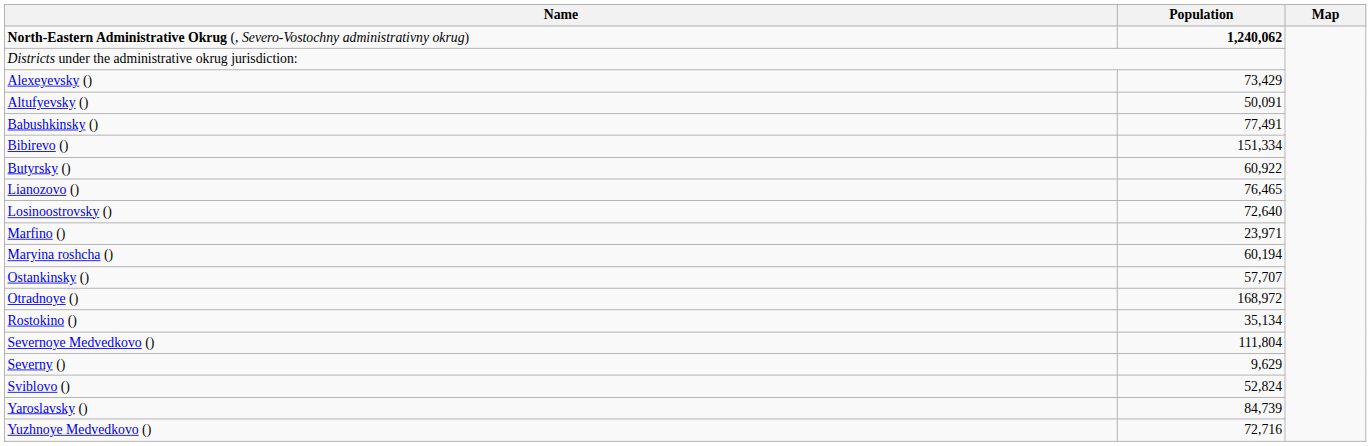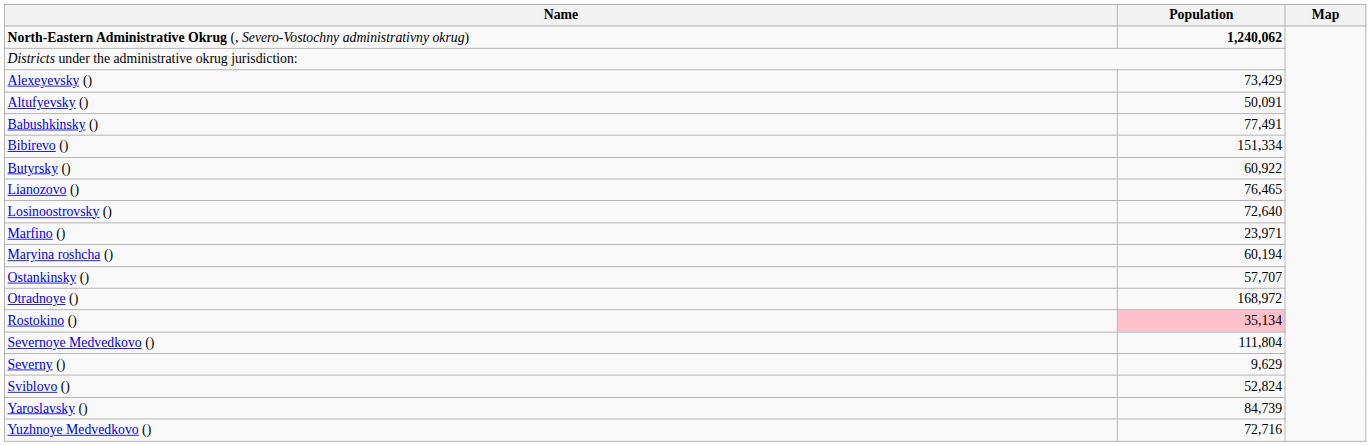(1263, 320) no background -> (1263, 320) pink background
